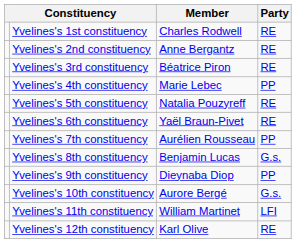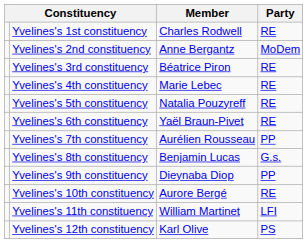(268, 49) RE -> (280, 49) MoDem
(268, 85) PP -> (268, 85) RE
(271, 193) G.s. -> (268, 193) RE
(268, 229) RE -> (268, 229) PS
